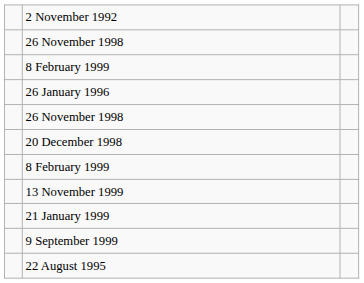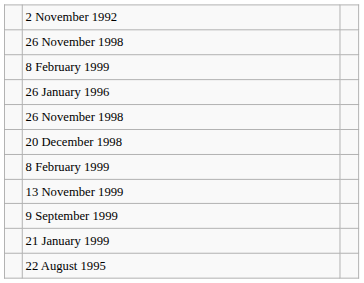rows swapped: (14, 216) <-> (14, 241)
